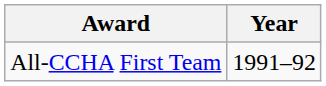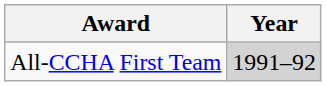(274, 61) no background -> (274, 61) lightgrey background
